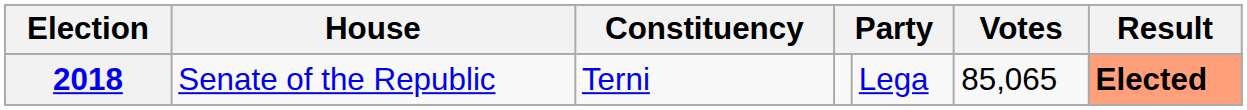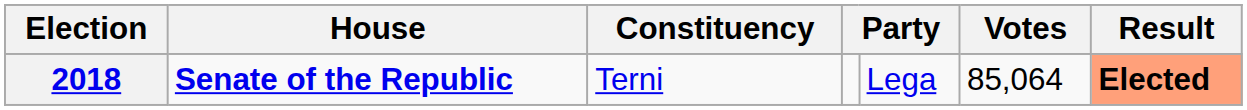(337, 79) normal -> (344, 79) bold
(1009, 79) 85,065 -> (1015, 79) 85,064
